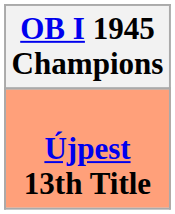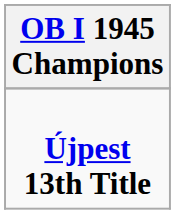(87, 165) lightsalmon background -> (87, 165) no background
